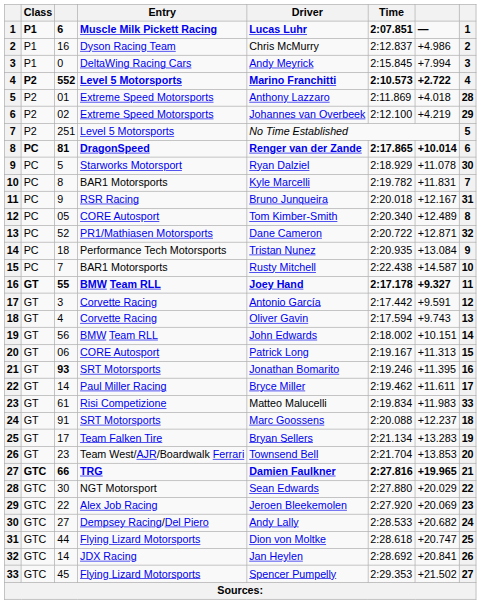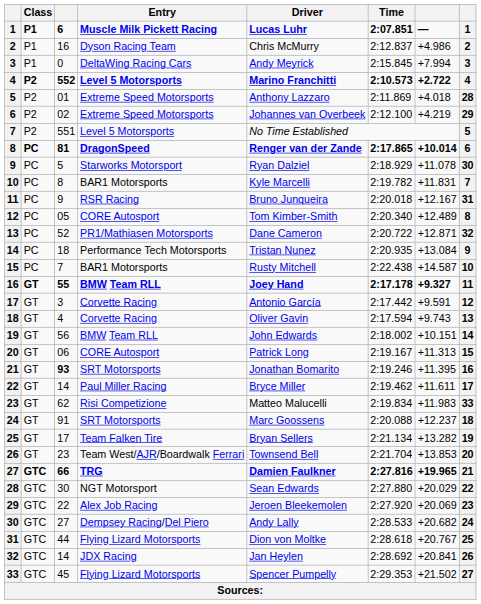(66, 132) 251 -> (66, 132) 551
(63, 404) 61 -> (63, 404) 62
(437, 438) +13.283 -> (437, 438) +13.282
(437, 540) +20.747 -> (437, 540) +20.767
